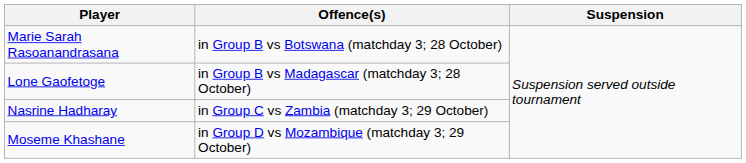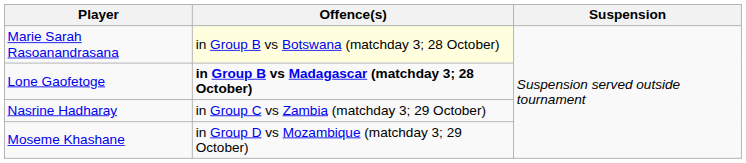(350, 44) no background -> (348, 44) lightyellow background
(329, 81) normal -> (335, 81) bold
